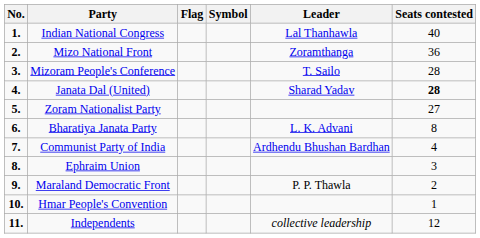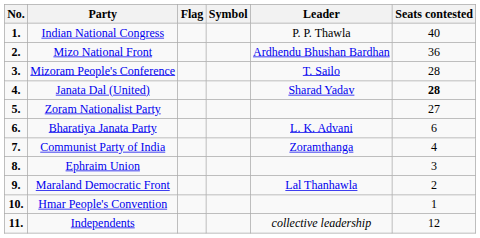(321, 33) Lal Thanhawla -> (321, 33) P. P. Thawla
(321, 52) Zoramthanga -> (321, 52) Ardhendu Bhushan Bardhan
(434, 128) 8 -> (434, 128) 6
(321, 147) Ardhendu Bhushan Bardhan -> (321, 147) Zoramthanga
(321, 185) P. P. Thawla -> (321, 185) Lal Thanhawla
